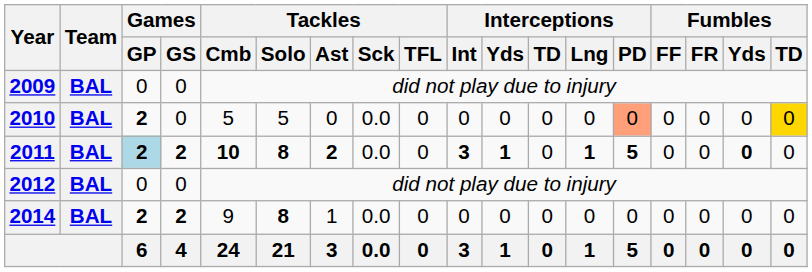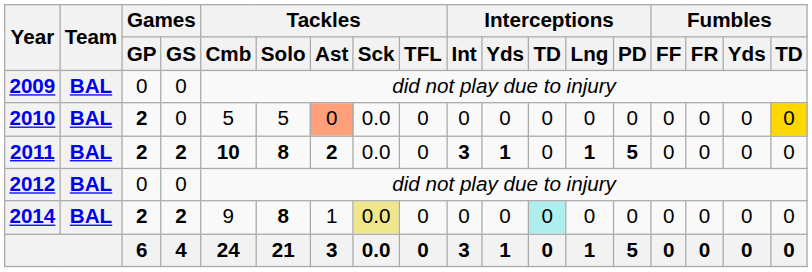(332, 119) no background -> (332, 119) lightsalmon background
(632, 119) lightsalmon background -> (632, 119) no background
(142, 151) lightblue background -> (142, 151) no background
(747, 151) bold -> (747, 151) normal
(376, 217) no background -> (376, 217) khaki background
(547, 217) no background -> (547, 217) paleturquoise background
